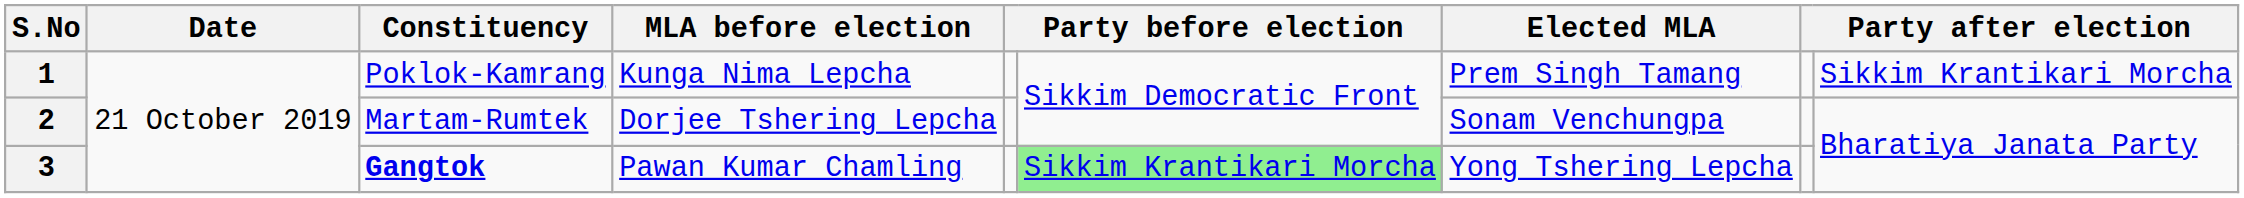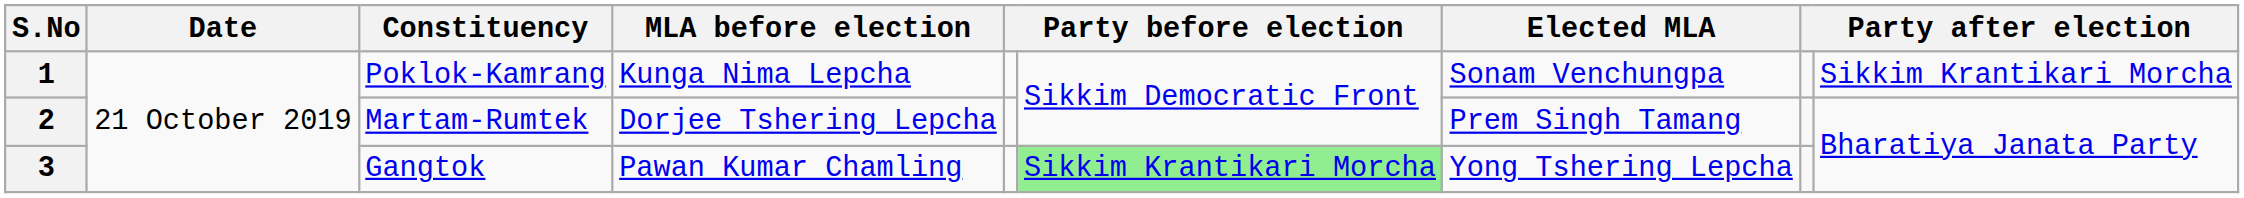(1595, 75) Prem Singh Tamang -> (1587, 75) Sonam Venchungpa
(1587, 122) Sonam Venchungpa -> (1595, 122) Prem Singh Tamang
(425, 168) bold -> (425, 168) normal
